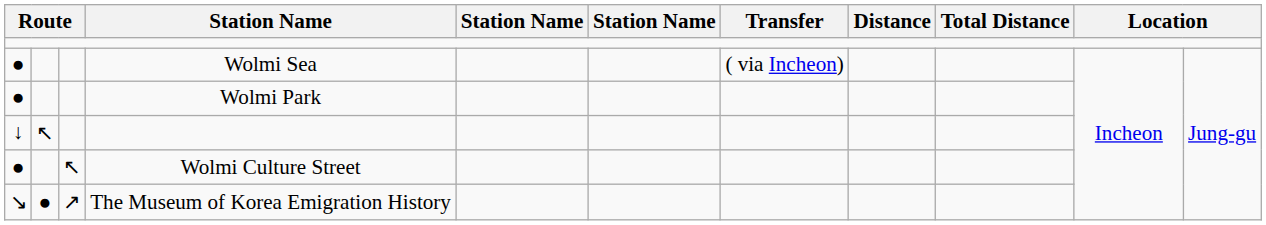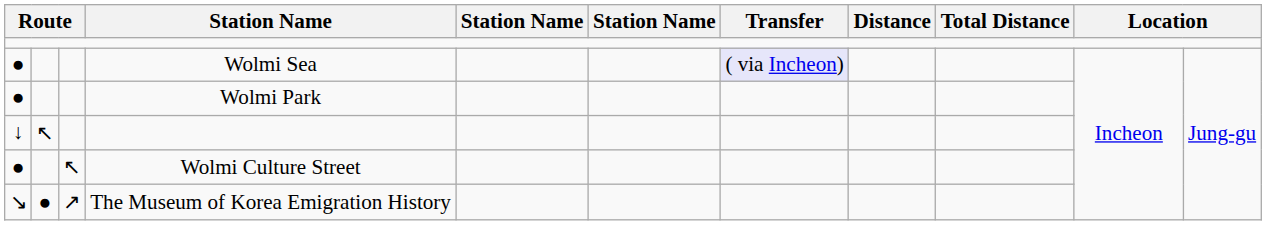(785, 64) no background -> (785, 64) lavender background
